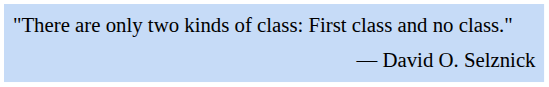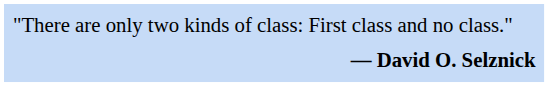(446, 60) normal -> (443, 60) bold
